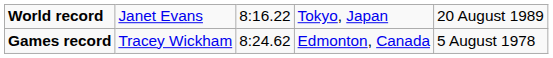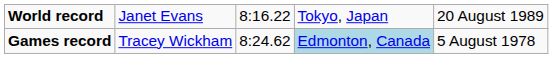(364, 41) no background -> (364, 41) lightblue background
